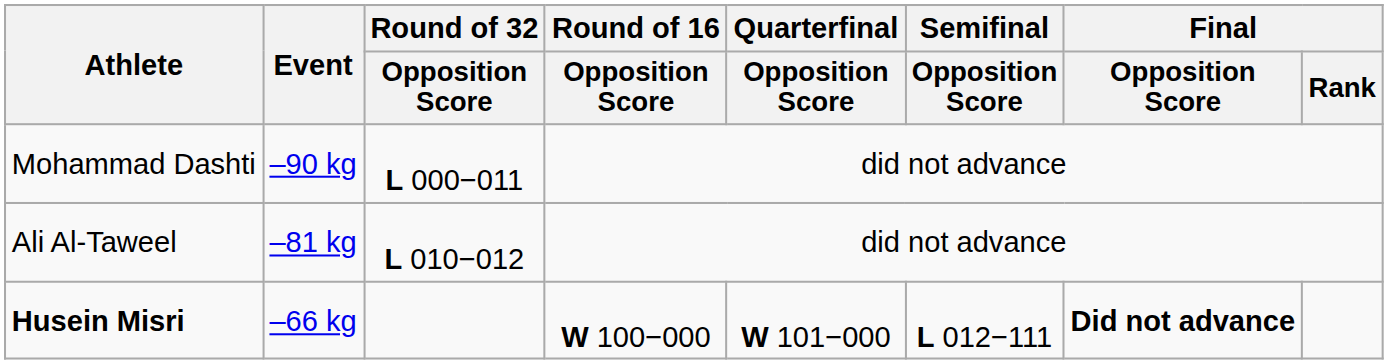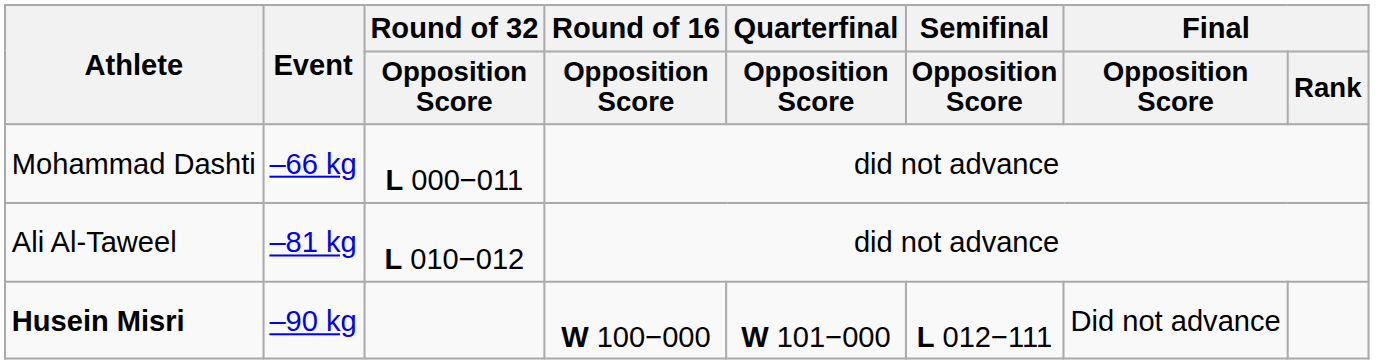(313, 164) –90 kg -> (313, 164) –66 kg
(313, 321) –66 kg -> (313, 321) –90 kg
(1183, 321) bold -> (1176, 321) normal
